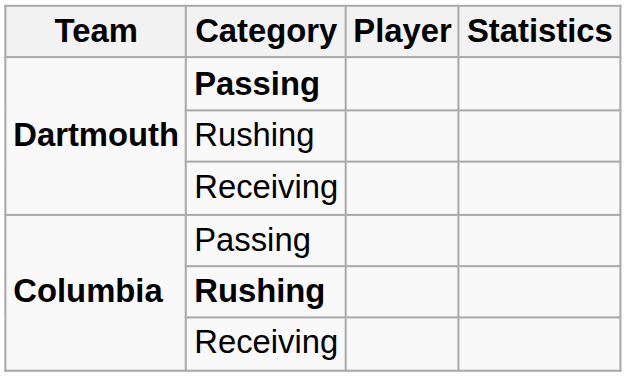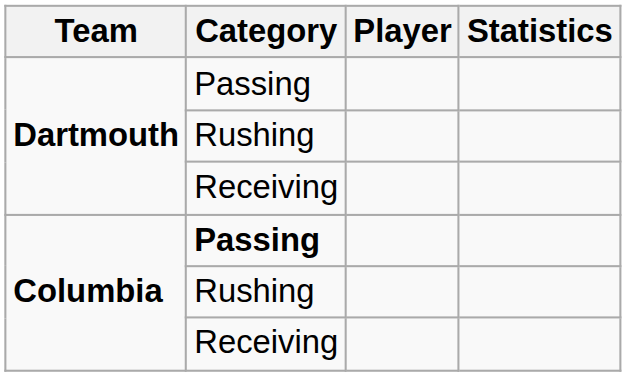(257, 83) bold -> (253, 83) normal
(253, 239) normal -> (257, 239) bold
(260, 291) bold -> (254, 291) normal
